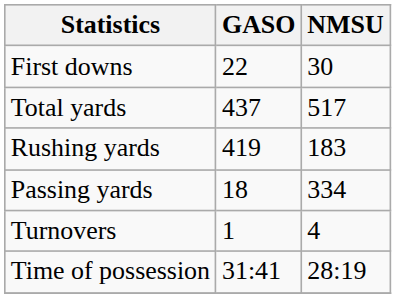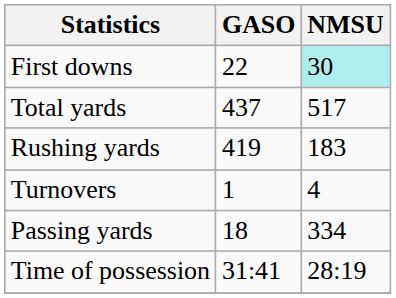(320, 66) no background -> (320, 66) paleturquoise background
rows swapped: (82, 189) <-> (64, 230)
